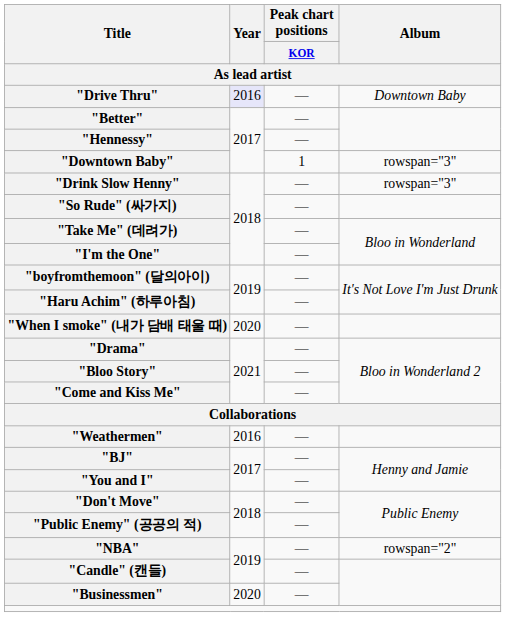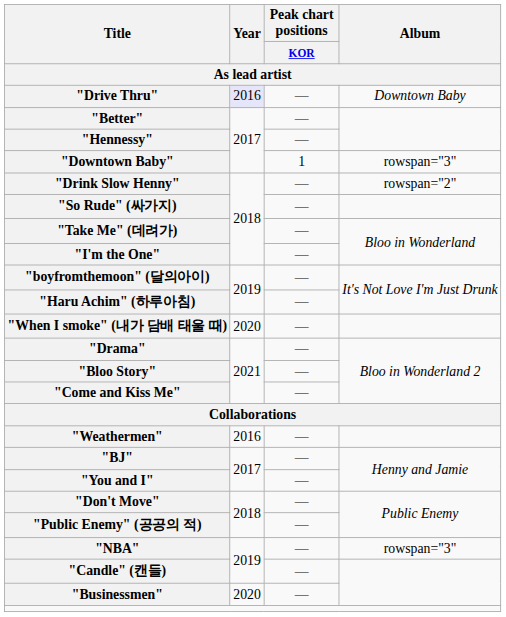(420, 183) rowspan="3" -> (420, 183) rowspan="2"
(420, 548) rowspan="2" -> (420, 548) rowspan="3"
